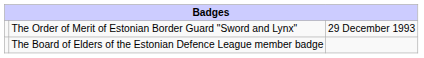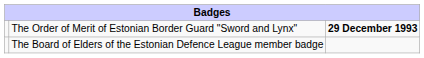(372, 28) normal -> (373, 28) bold
